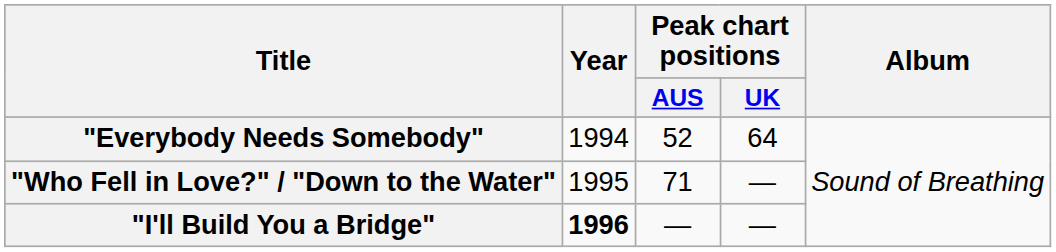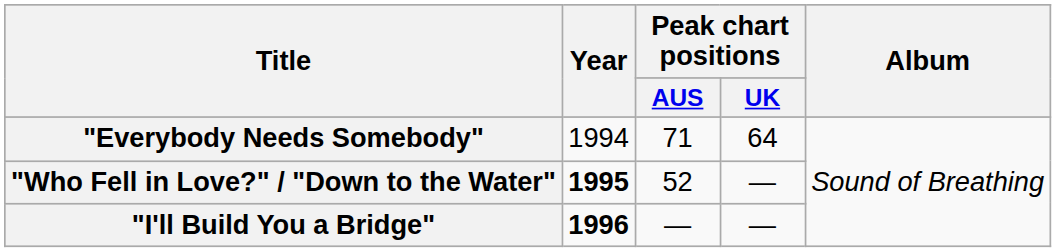(678, 138) 52 -> (678, 138) 71
(599, 181) normal -> (599, 181) bold
(678, 181) 71 -> (678, 181) 52
